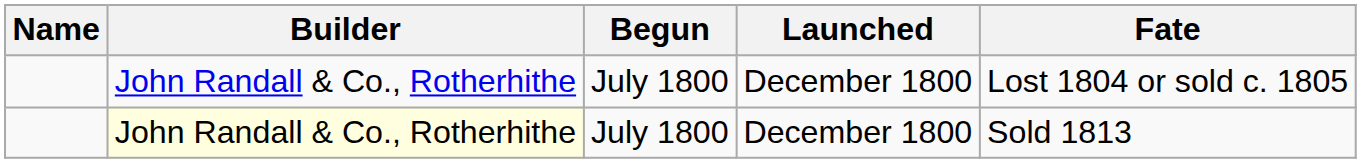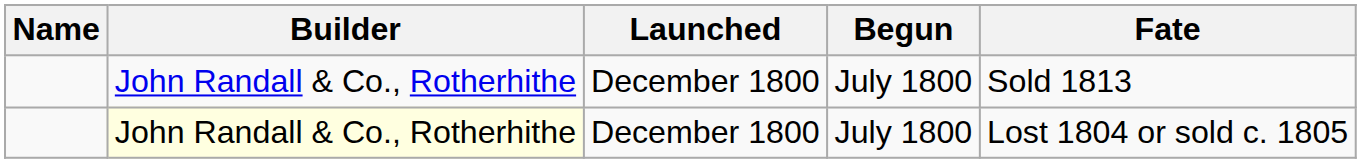columns swapped: (660, 30) <-> (858, 30)
(1168, 81) Lost 1804 or sold c. 1805 -> (1060, 81) Sold 1813
(1060, 132) Sold 1813 -> (1168, 132) Lost 1804 or sold c. 1805
